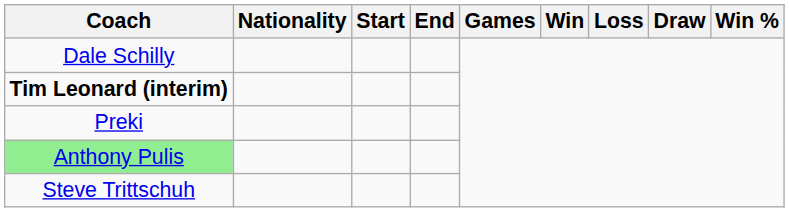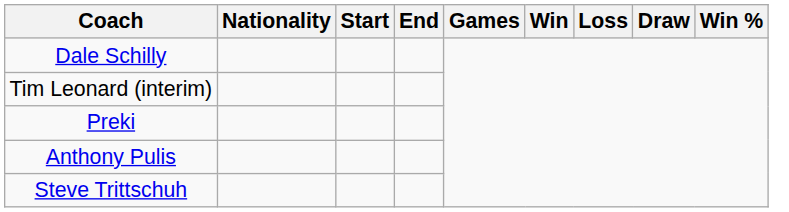(119, 88) bold -> (111, 88) normal
(119, 156) lightgreen background -> (111, 156) no background
